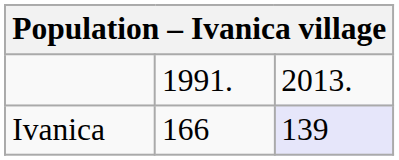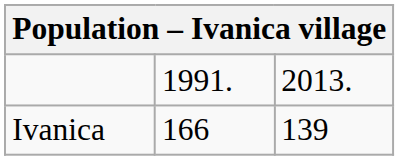(305, 129) lavender background -> (305, 129) no background
